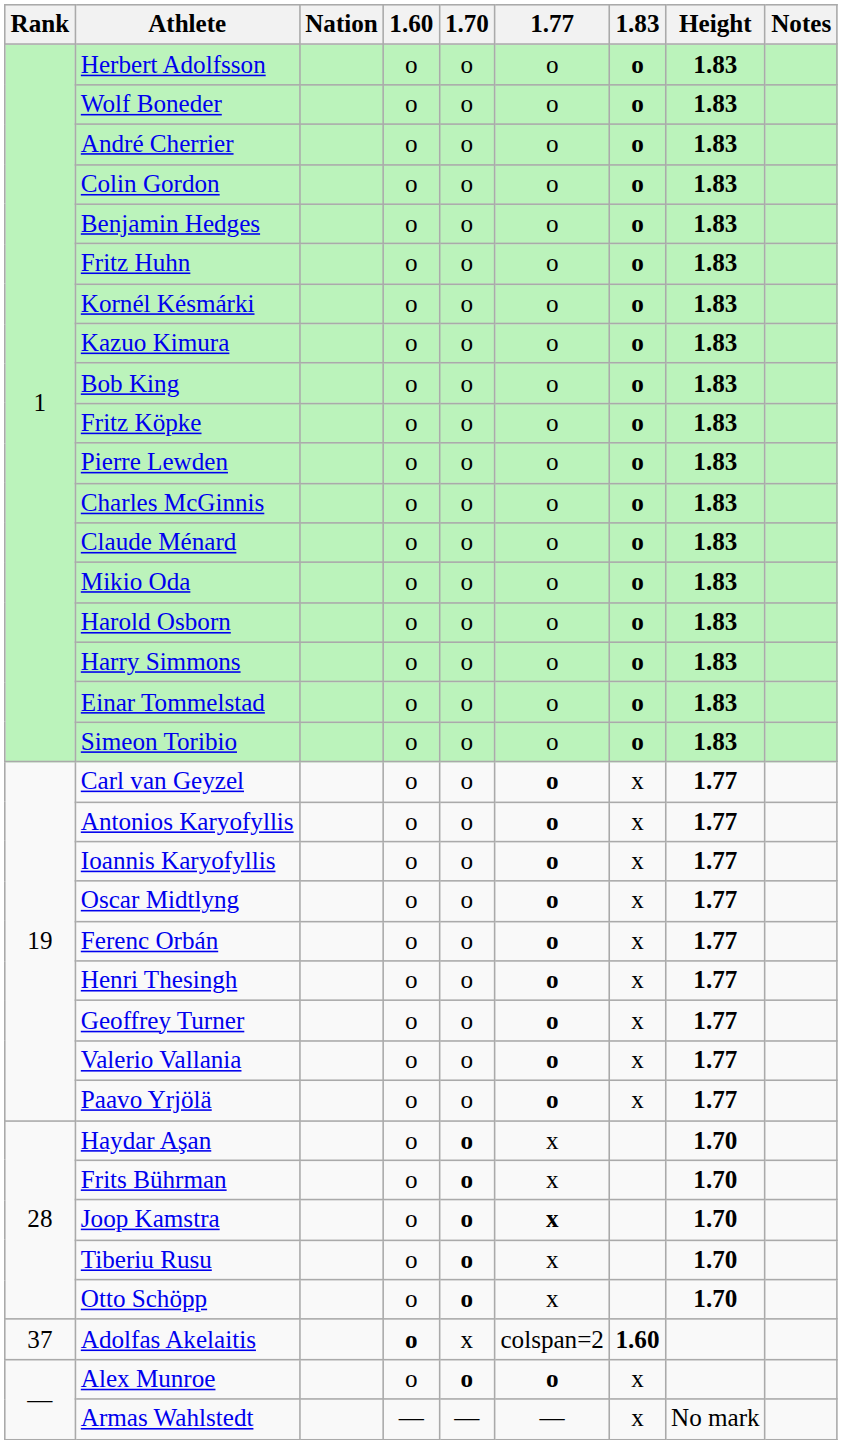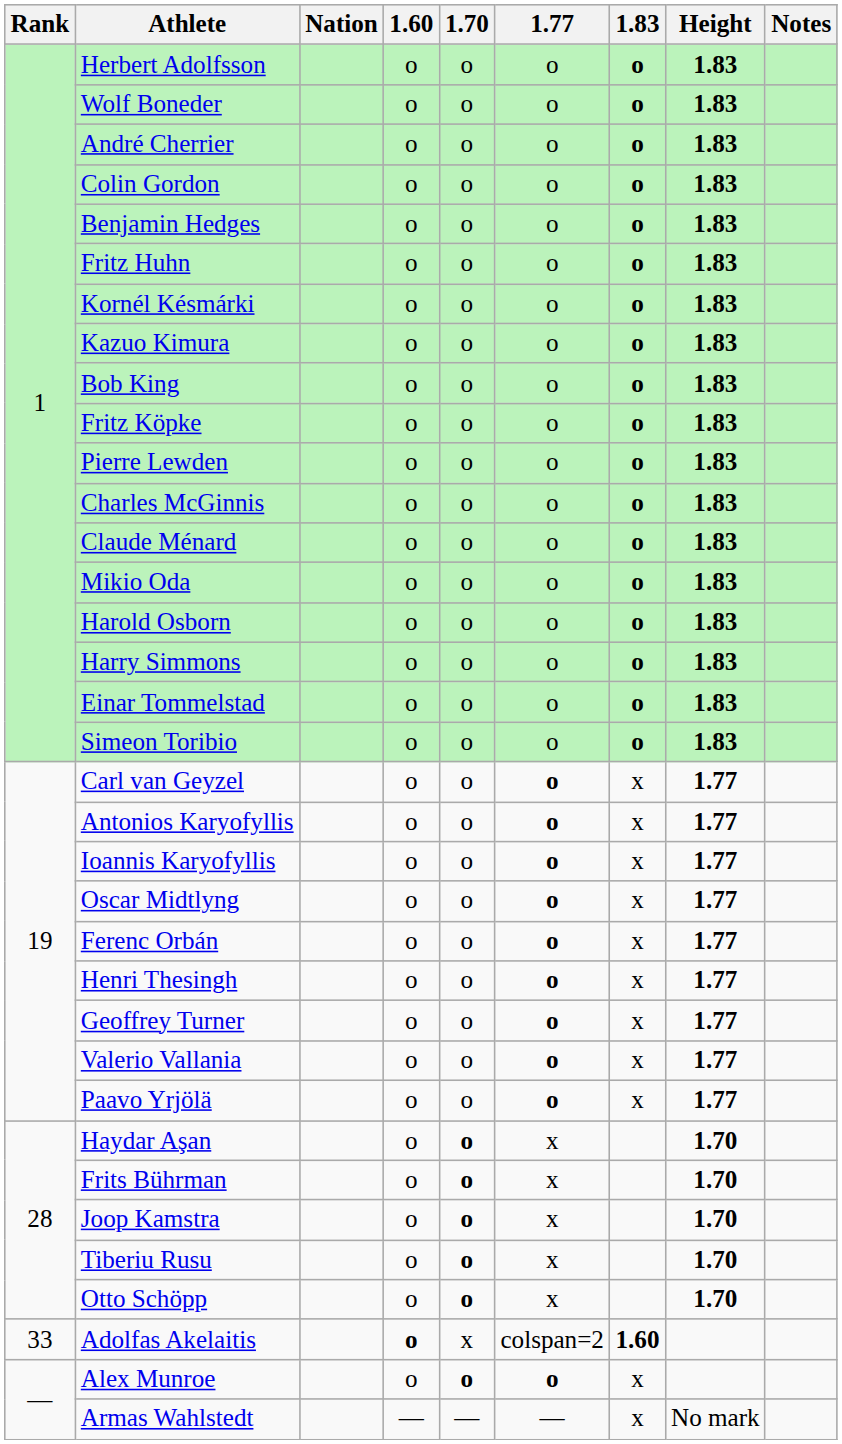(552, 1219) bold -> (552, 1219) normal
(40, 1339) 37 -> (40, 1339) 33
